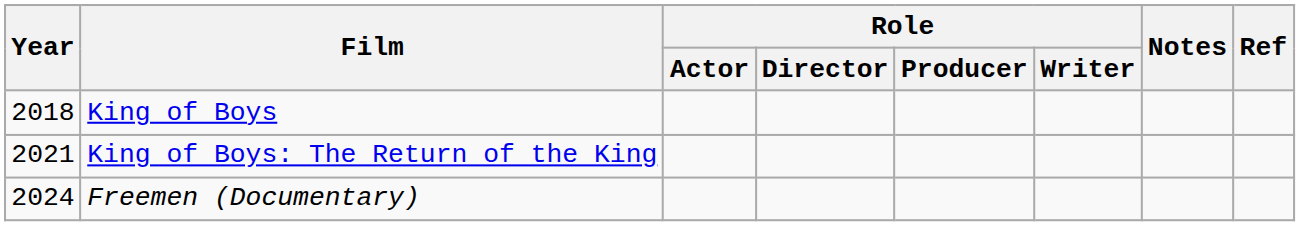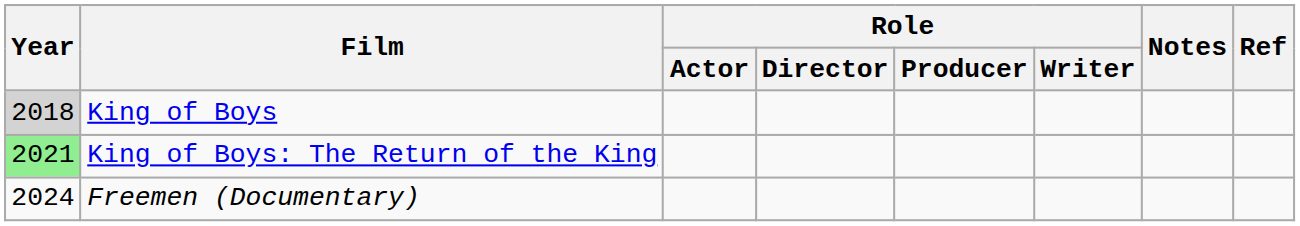(43, 113) no background -> (43, 113) lightgrey background
(43, 156) no background -> (43, 156) lightgreen background
